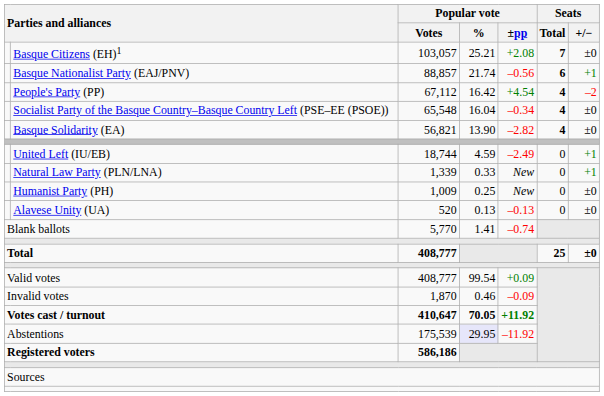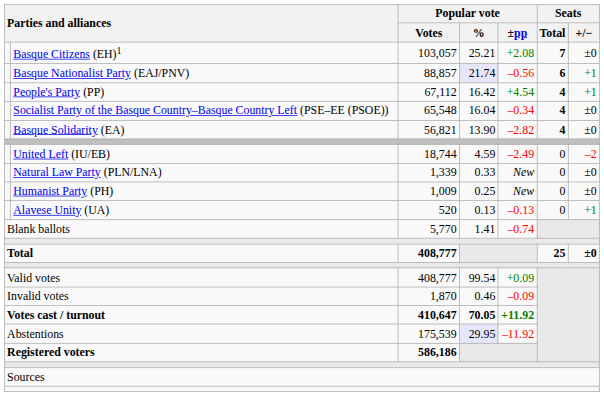(482, 73) no background -> (482, 73) lavender background
(591, 92) –2 -> (590, 92) +1
(590, 153) +1 -> (591, 153) –2
(590, 172) +1 -> (591, 172) ±0
(591, 210) ±0 -> (590, 210) +1
